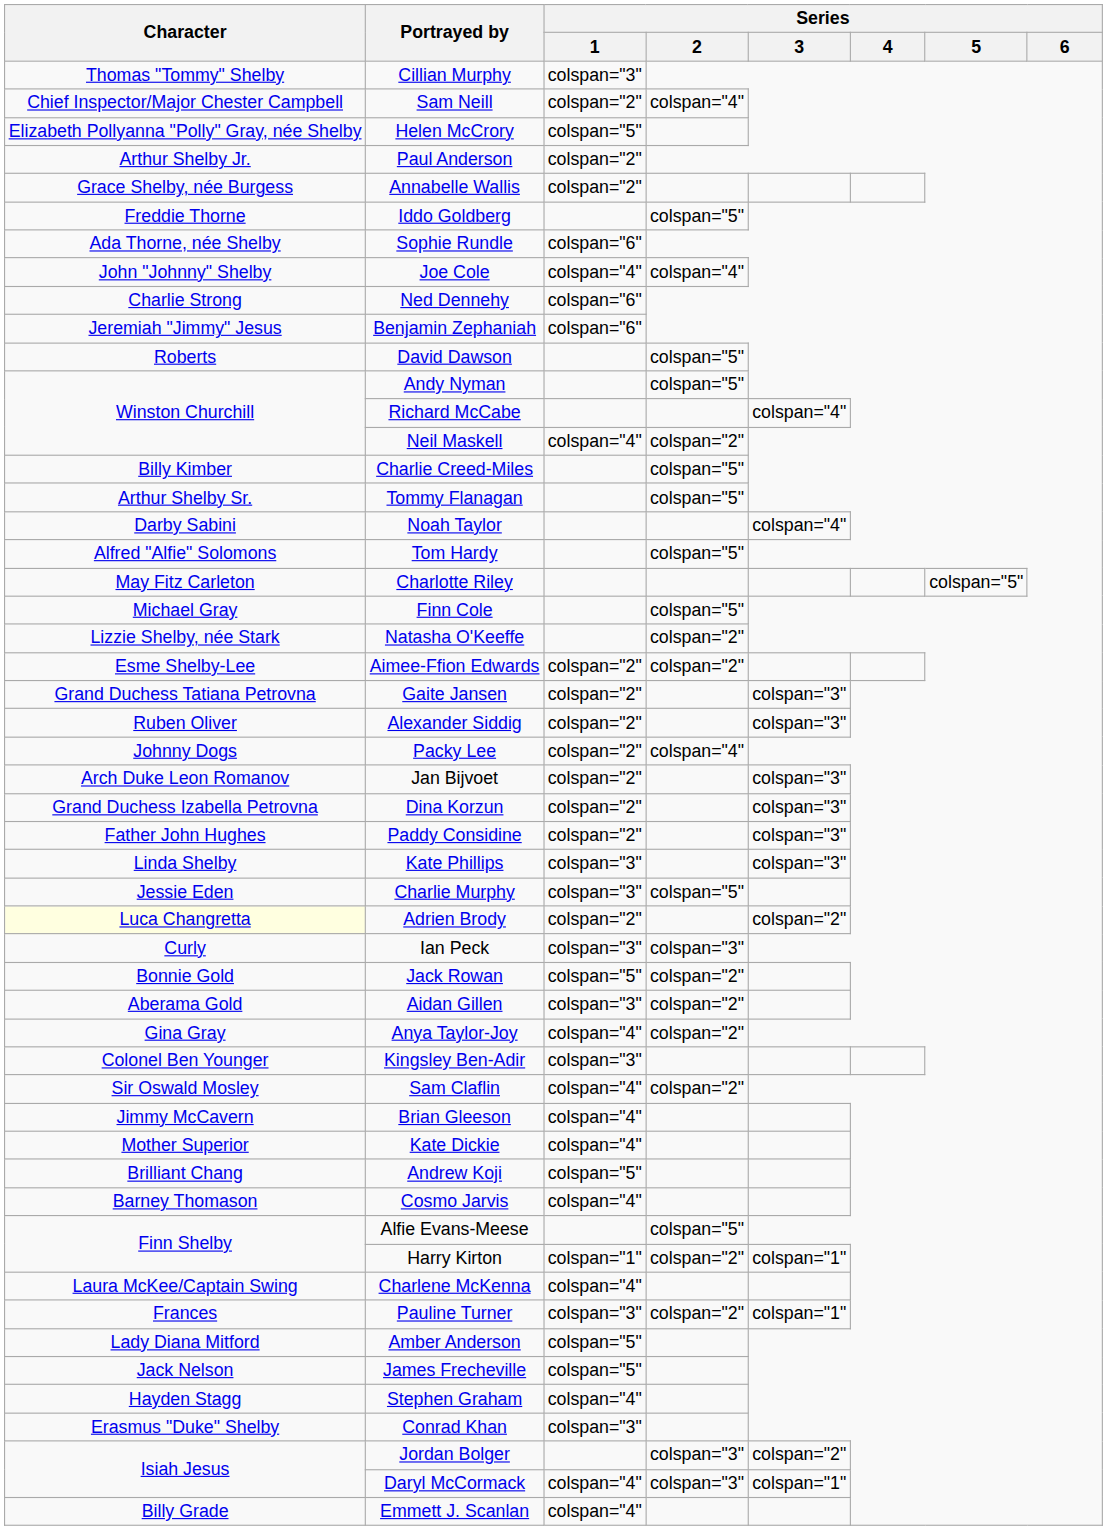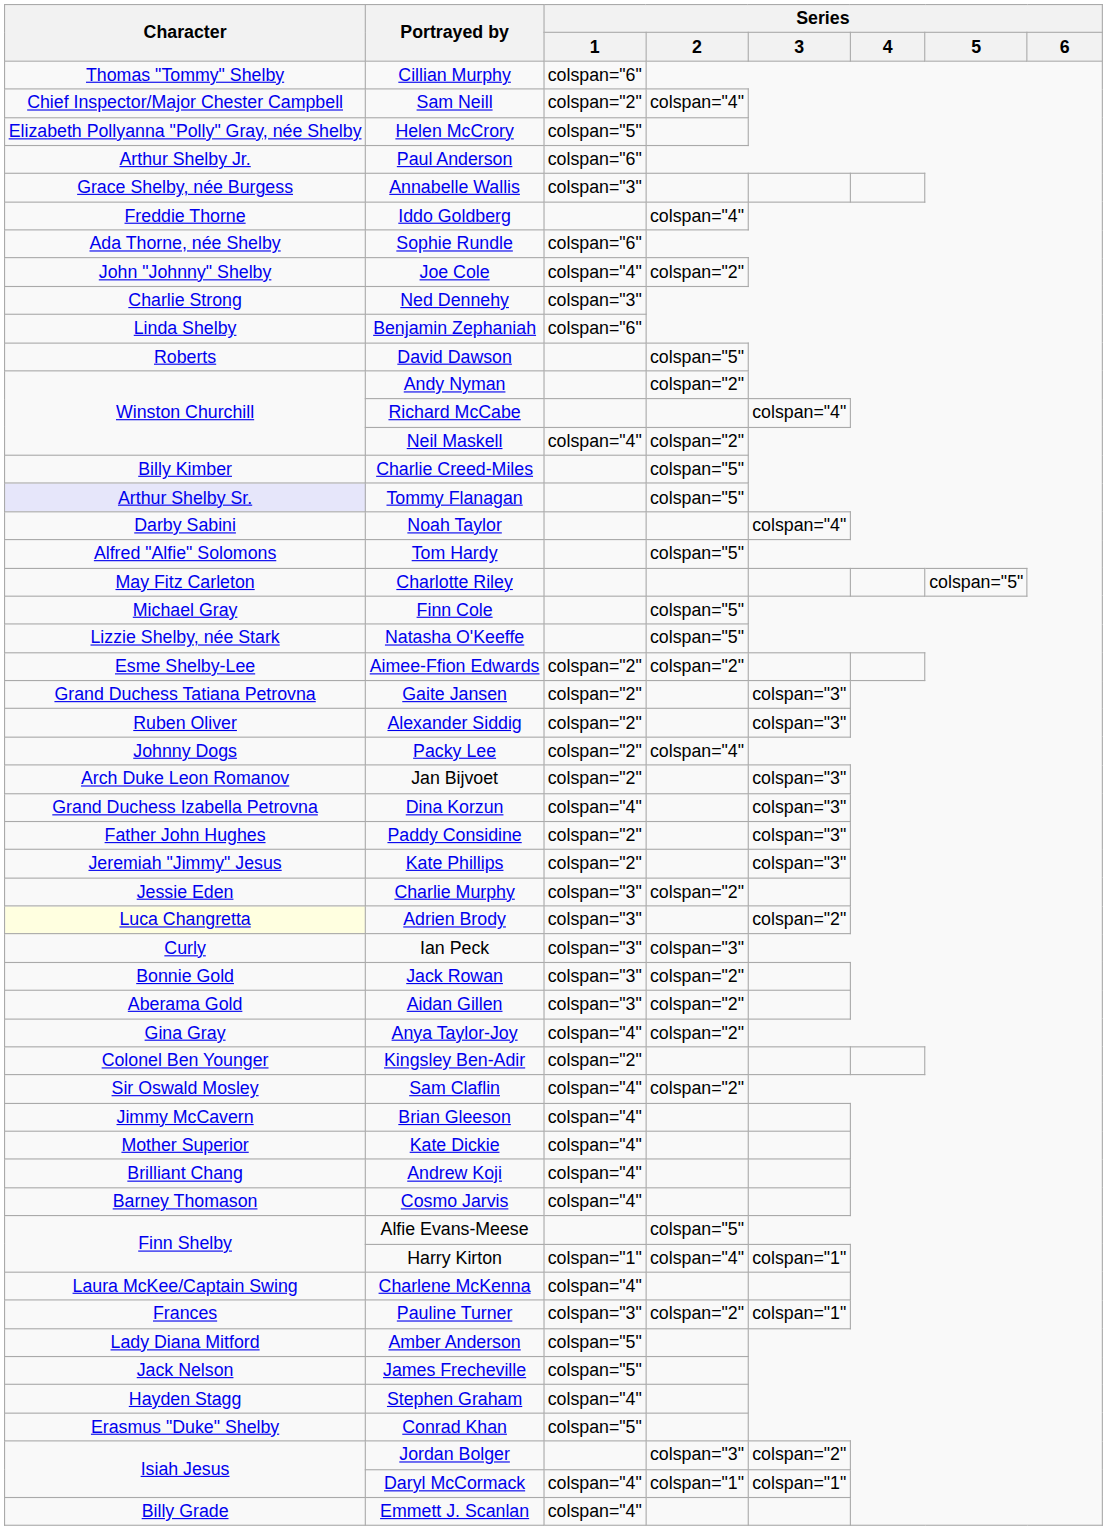(595, 74) colspan="3" -> (595, 74) colspan="6"
(595, 159) colspan="2" -> (595, 159) colspan="6"
(595, 187) colspan="2" -> (595, 187) colspan="3"
(697, 215) colspan="5" -> (697, 215) colspan="4"
(697, 272) colspan="4" -> (697, 272) colspan="2"
(595, 300) colspan="6" -> (595, 300) colspan="3"
(185, 328) Jeremiah "Jimmy" Jesus -> (185, 328) Linda Shelby
(697, 384) colspan="5" -> (697, 384) colspan="2"
(185, 497) no background -> (185, 497) lavender background
(697, 638) colspan="2" -> (697, 638) colspan="5"
(595, 807) colspan="2" -> (595, 807) colspan="4"
(185, 863) Linda Shelby -> (185, 863) Jeremiah "Jimmy" Jesus
(595, 863) colspan="3" -> (595, 863) colspan="2"
(697, 891) colspan="5" -> (697, 891) colspan="2"
(595, 919) colspan="2" -> (595, 919) colspan="3"
(595, 976) colspan="5" -> (595, 976) colspan="3"
(595, 1060) colspan="3" -> (595, 1060) colspan="2"
(595, 1173) colspan="5" -> (595, 1173) colspan="4"
(697, 1257) colspan="2" -> (697, 1257) colspan="4"
(595, 1426) colspan="3" -> (595, 1426) colspan="5"
(697, 1483) colspan="3" -> (697, 1483) colspan="1"
